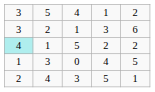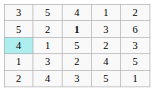(19, 29) 3 -> (19, 29) 5
(77, 29) normal -> (77, 29) bold
(135, 45) 2 -> (135, 45) 3
(77, 62) 0 -> (77, 62) 2
